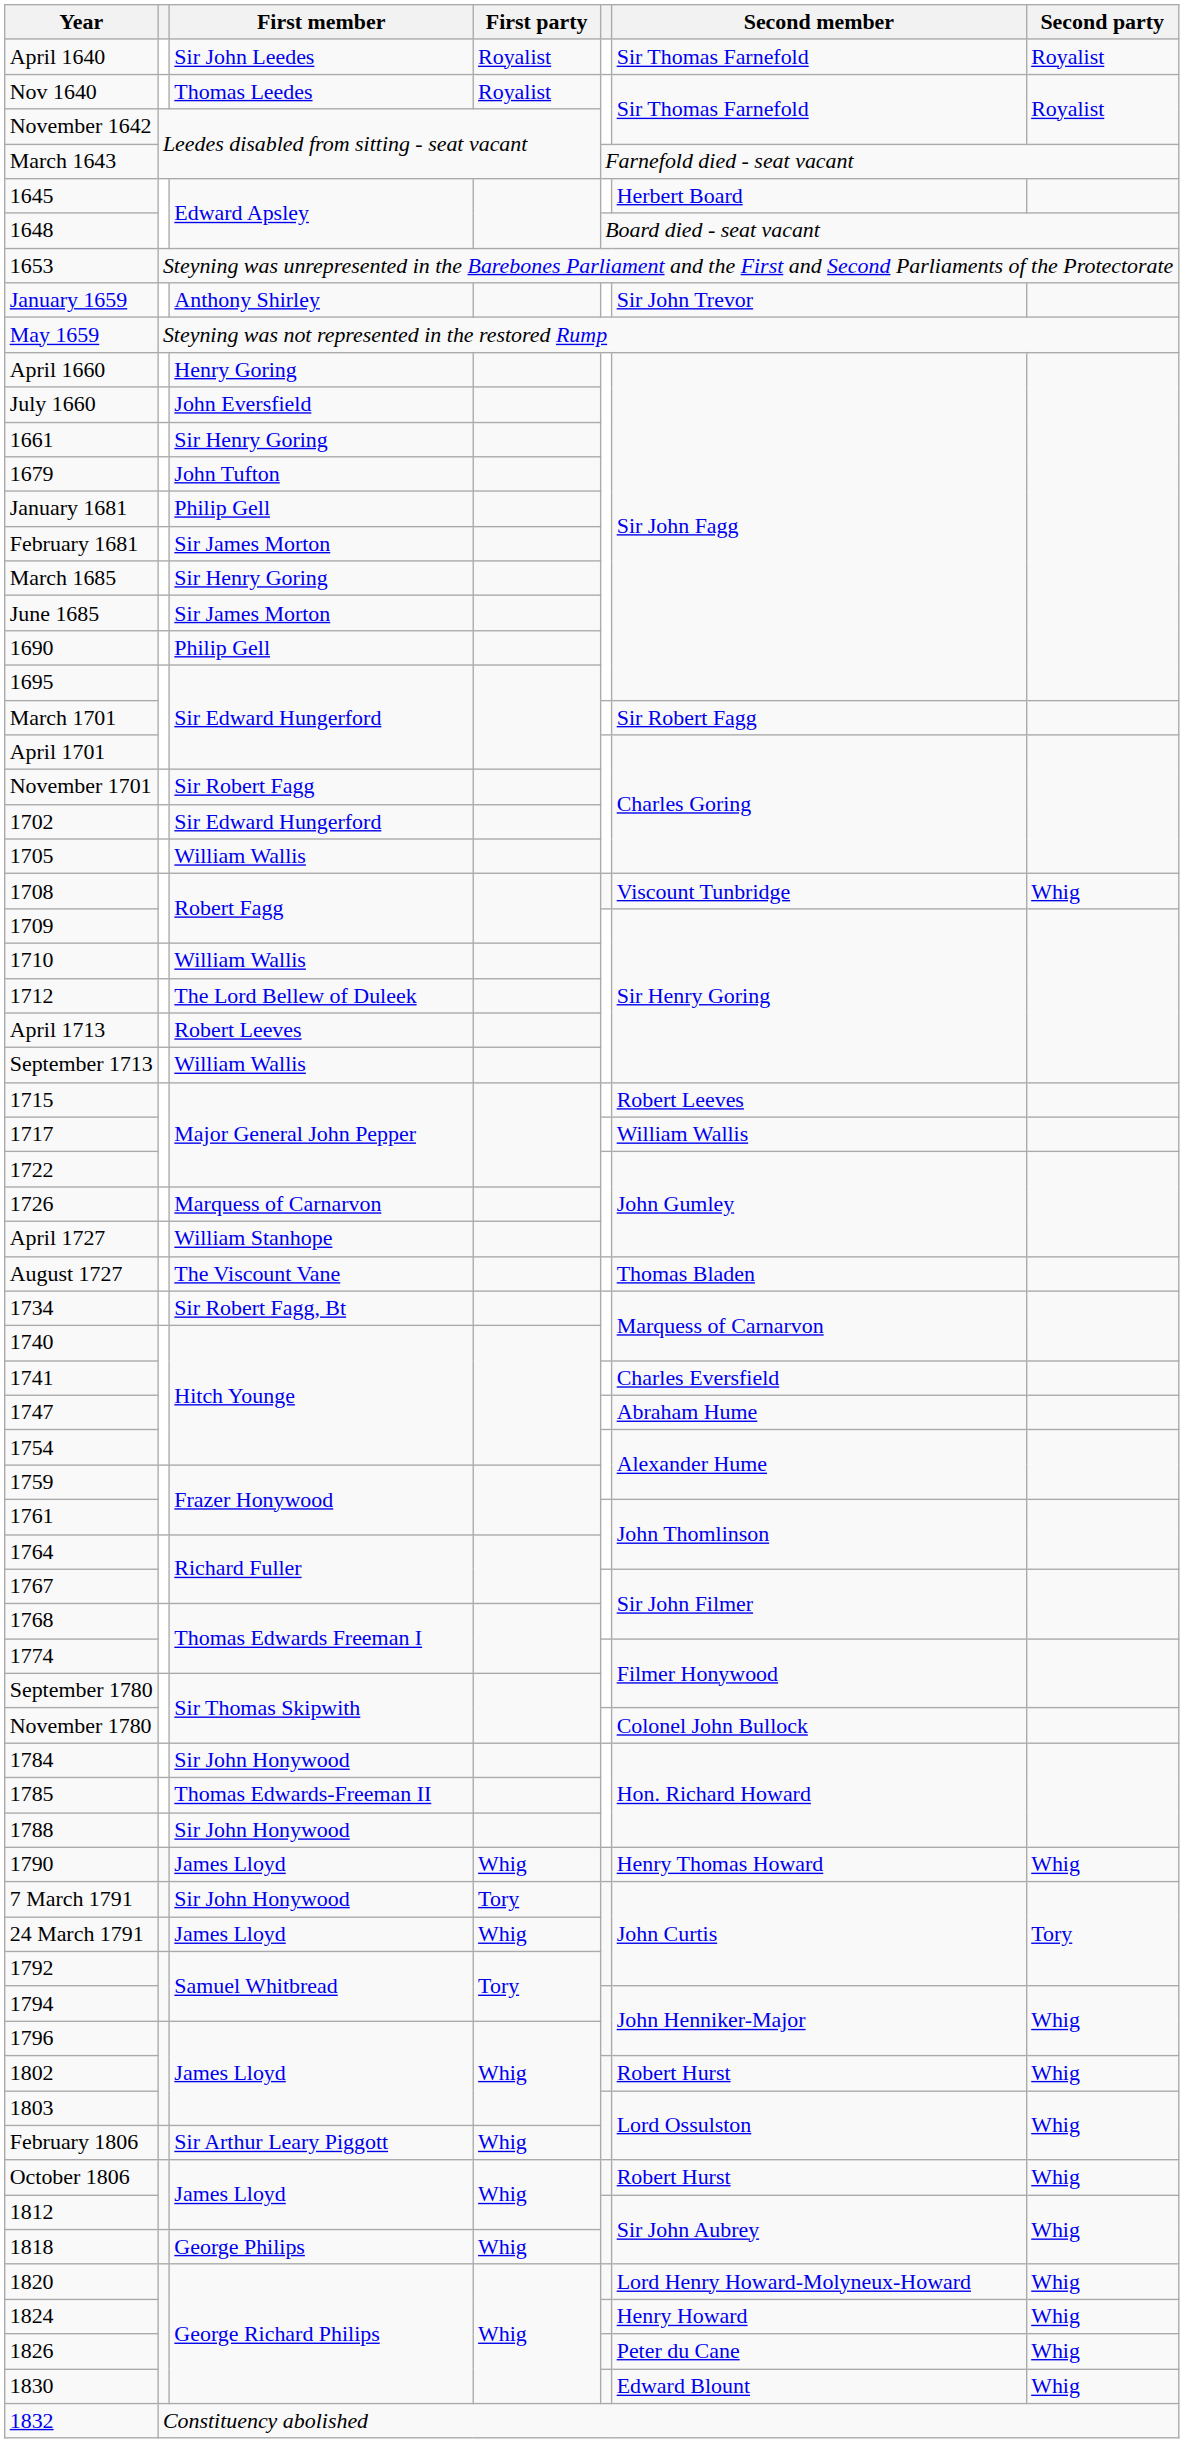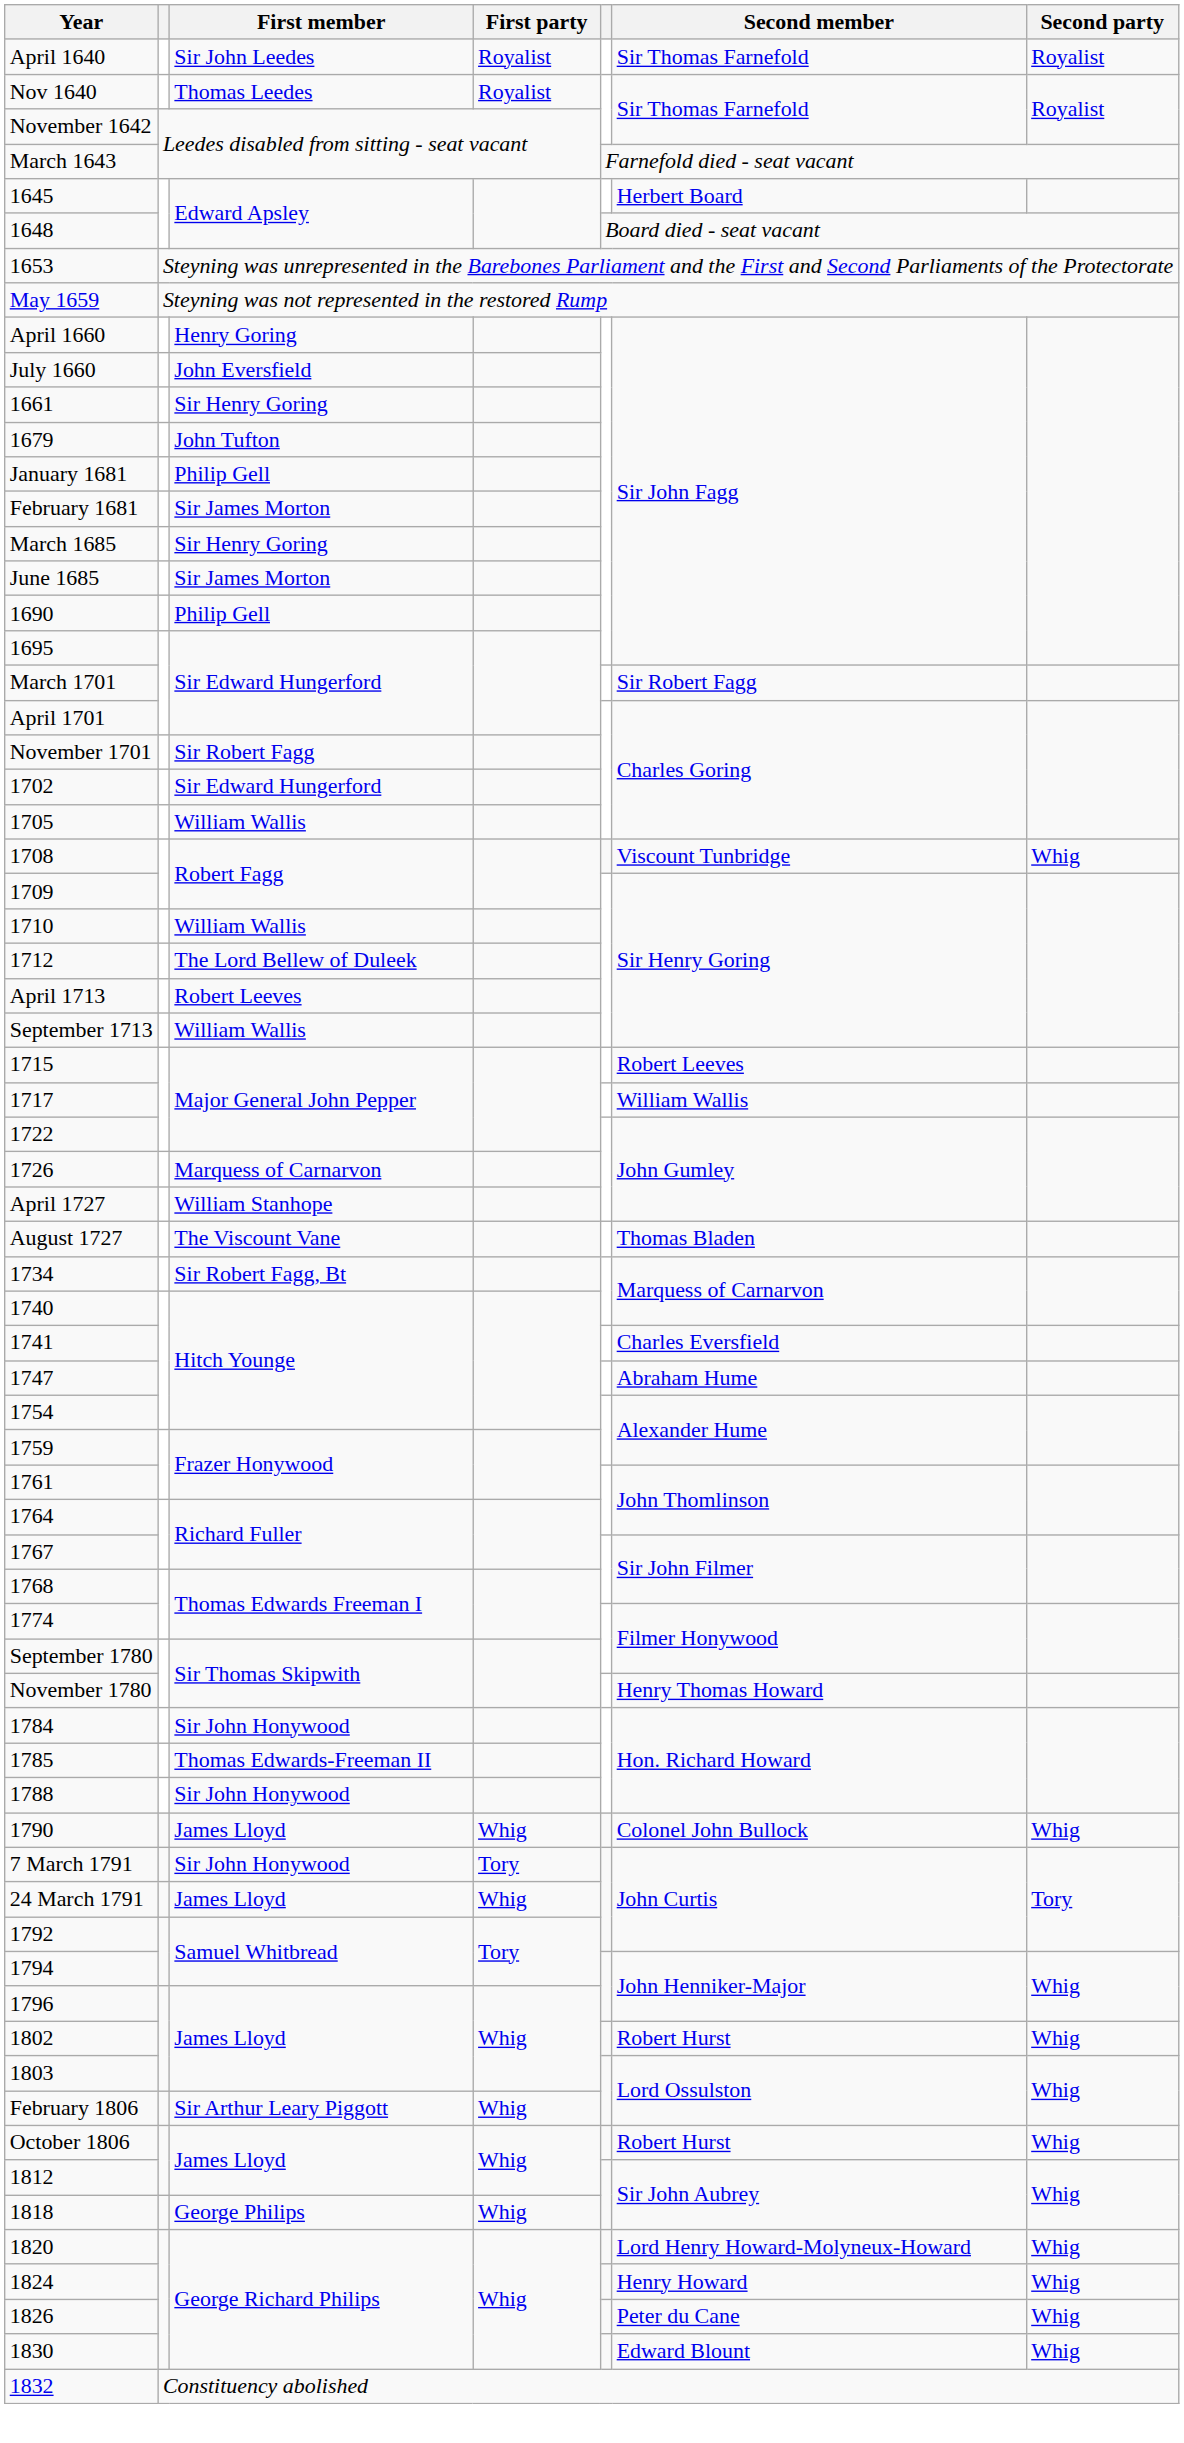- row: (68, 299)
(712, 1725) Colonel John Bullock -> (720, 1690) Henry Thomas Howard
(720, 1864) Henry Thomas Howard -> (712, 1829) Colonel John Bullock
